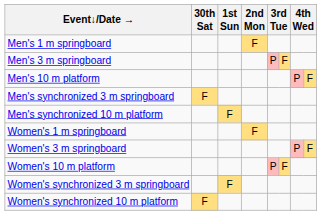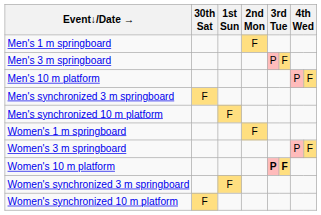(273, 167) normal -> (273, 167) bold
(285, 167) normal -> (285, 167) bold
